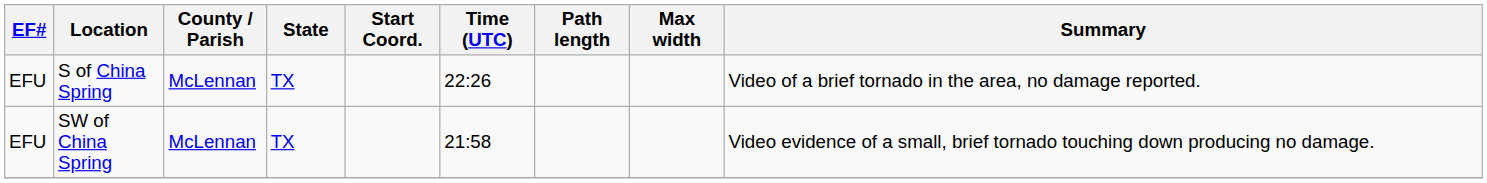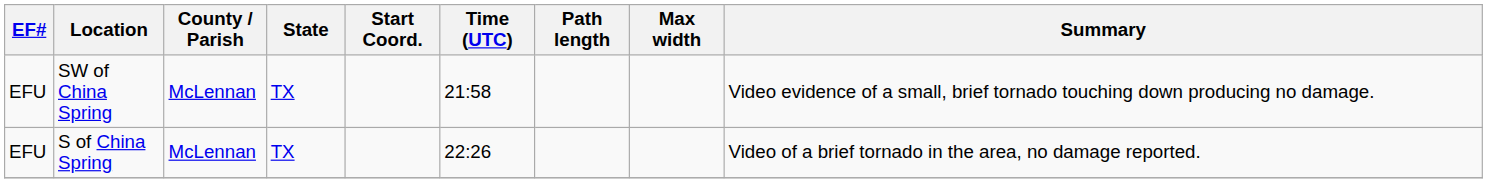rows swapped: (85, 141) <-> (102, 80)
